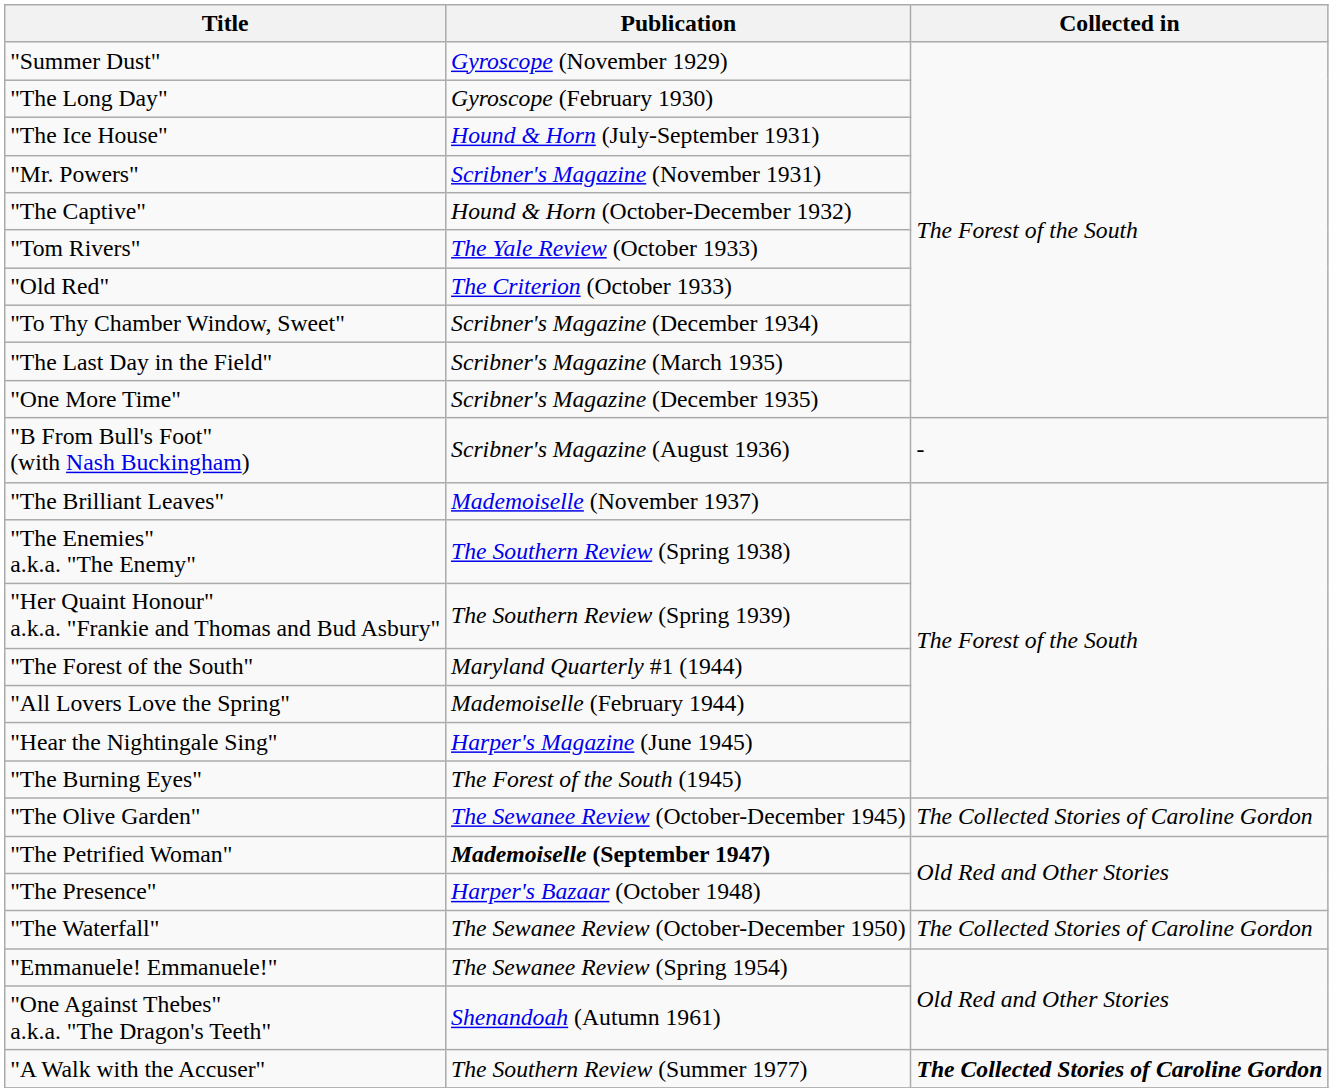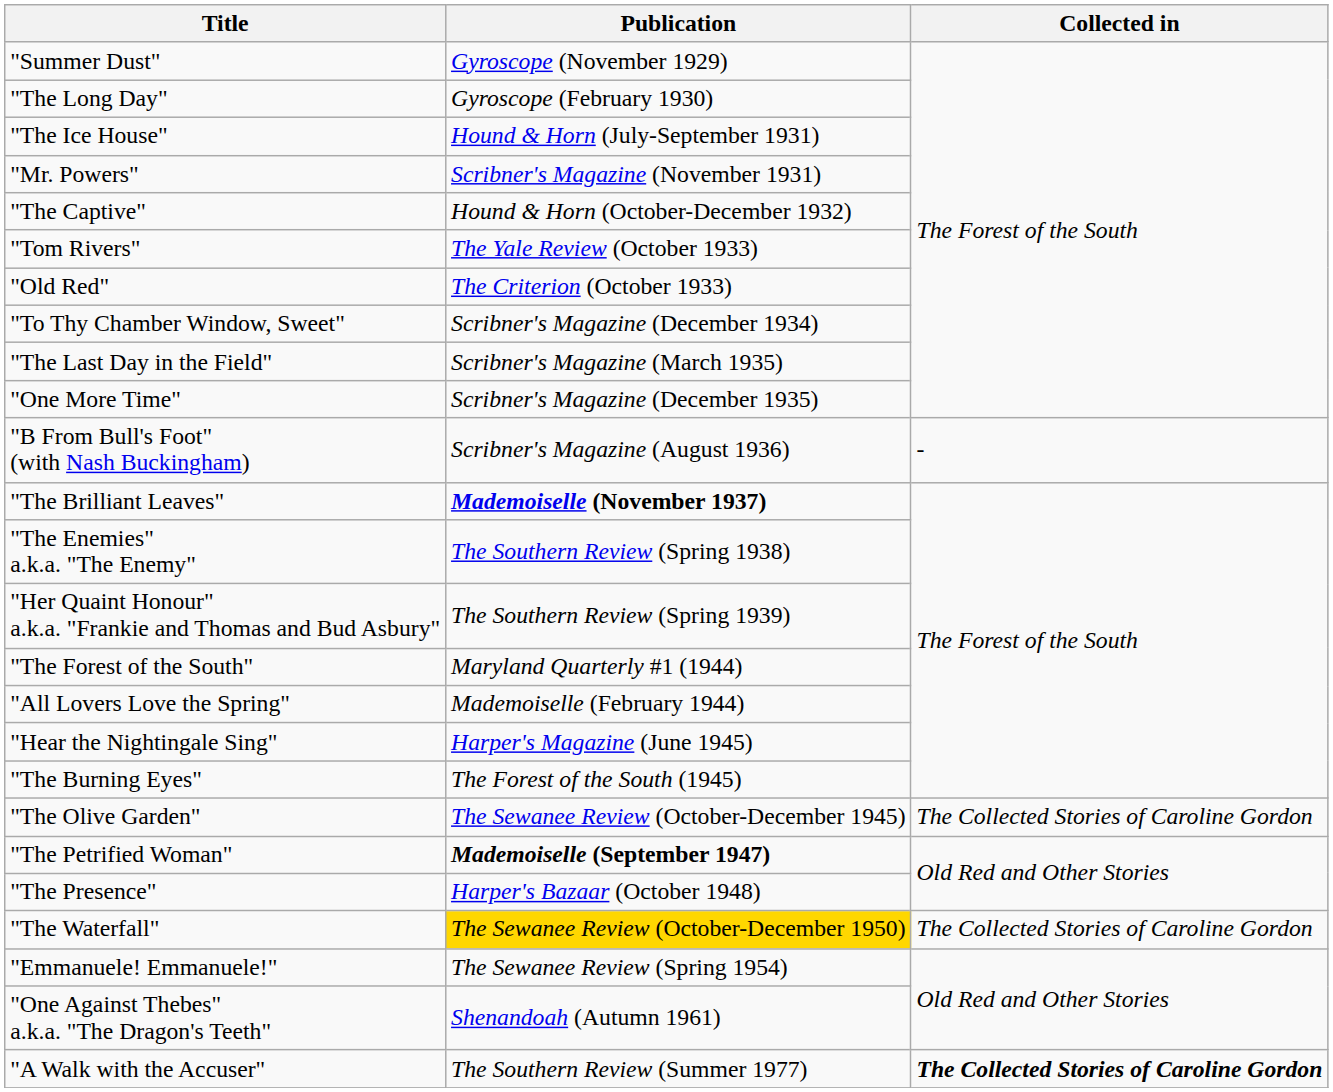(605, 500) normal -> (609, 500) bold
(678, 929) no background -> (678, 929) gold background
